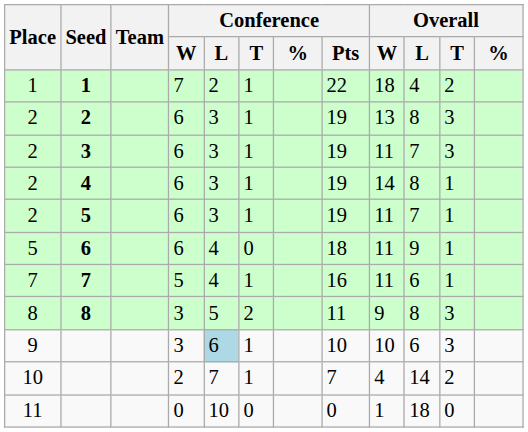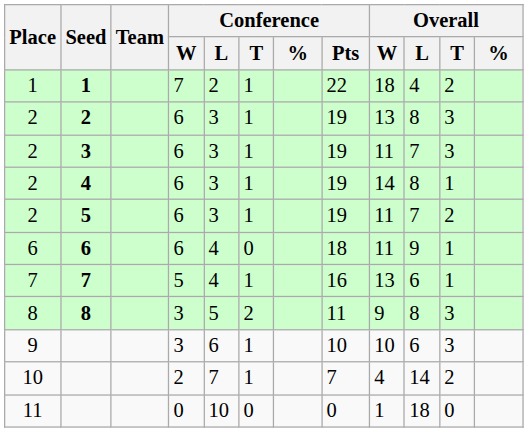(449, 215) 1 -> (449, 215) 2
(33, 248) 5 -> (33, 248) 6
(384, 280) 11 -> (384, 280) 13
(214, 345) lightblue background -> (214, 345) no background
